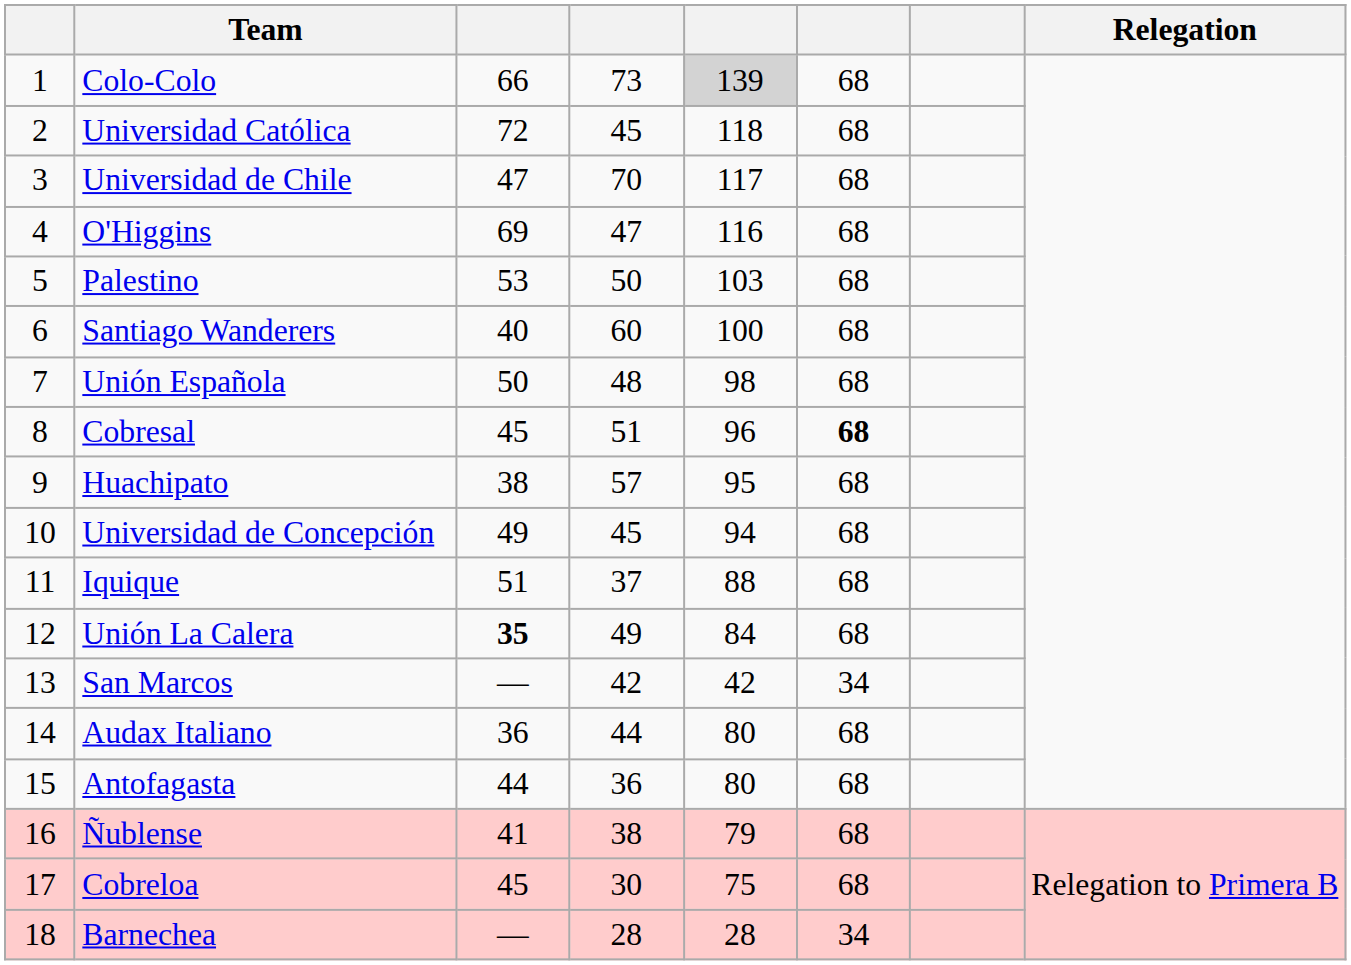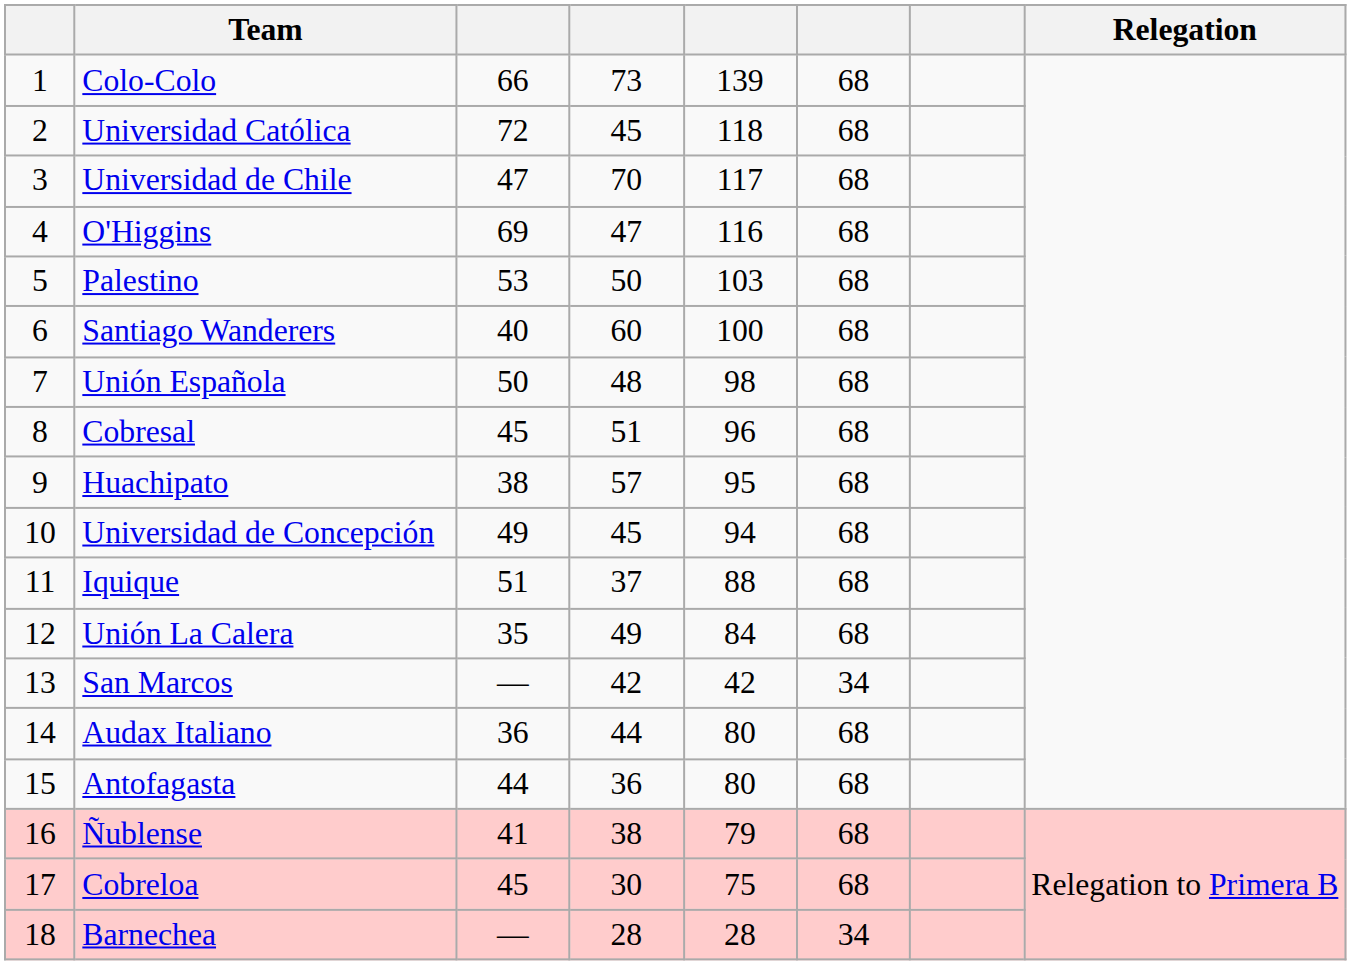(740, 79) lightgrey background -> (740, 79) no background
(854, 431) bold -> (854, 431) normal
(513, 632) bold -> (513, 632) normal
